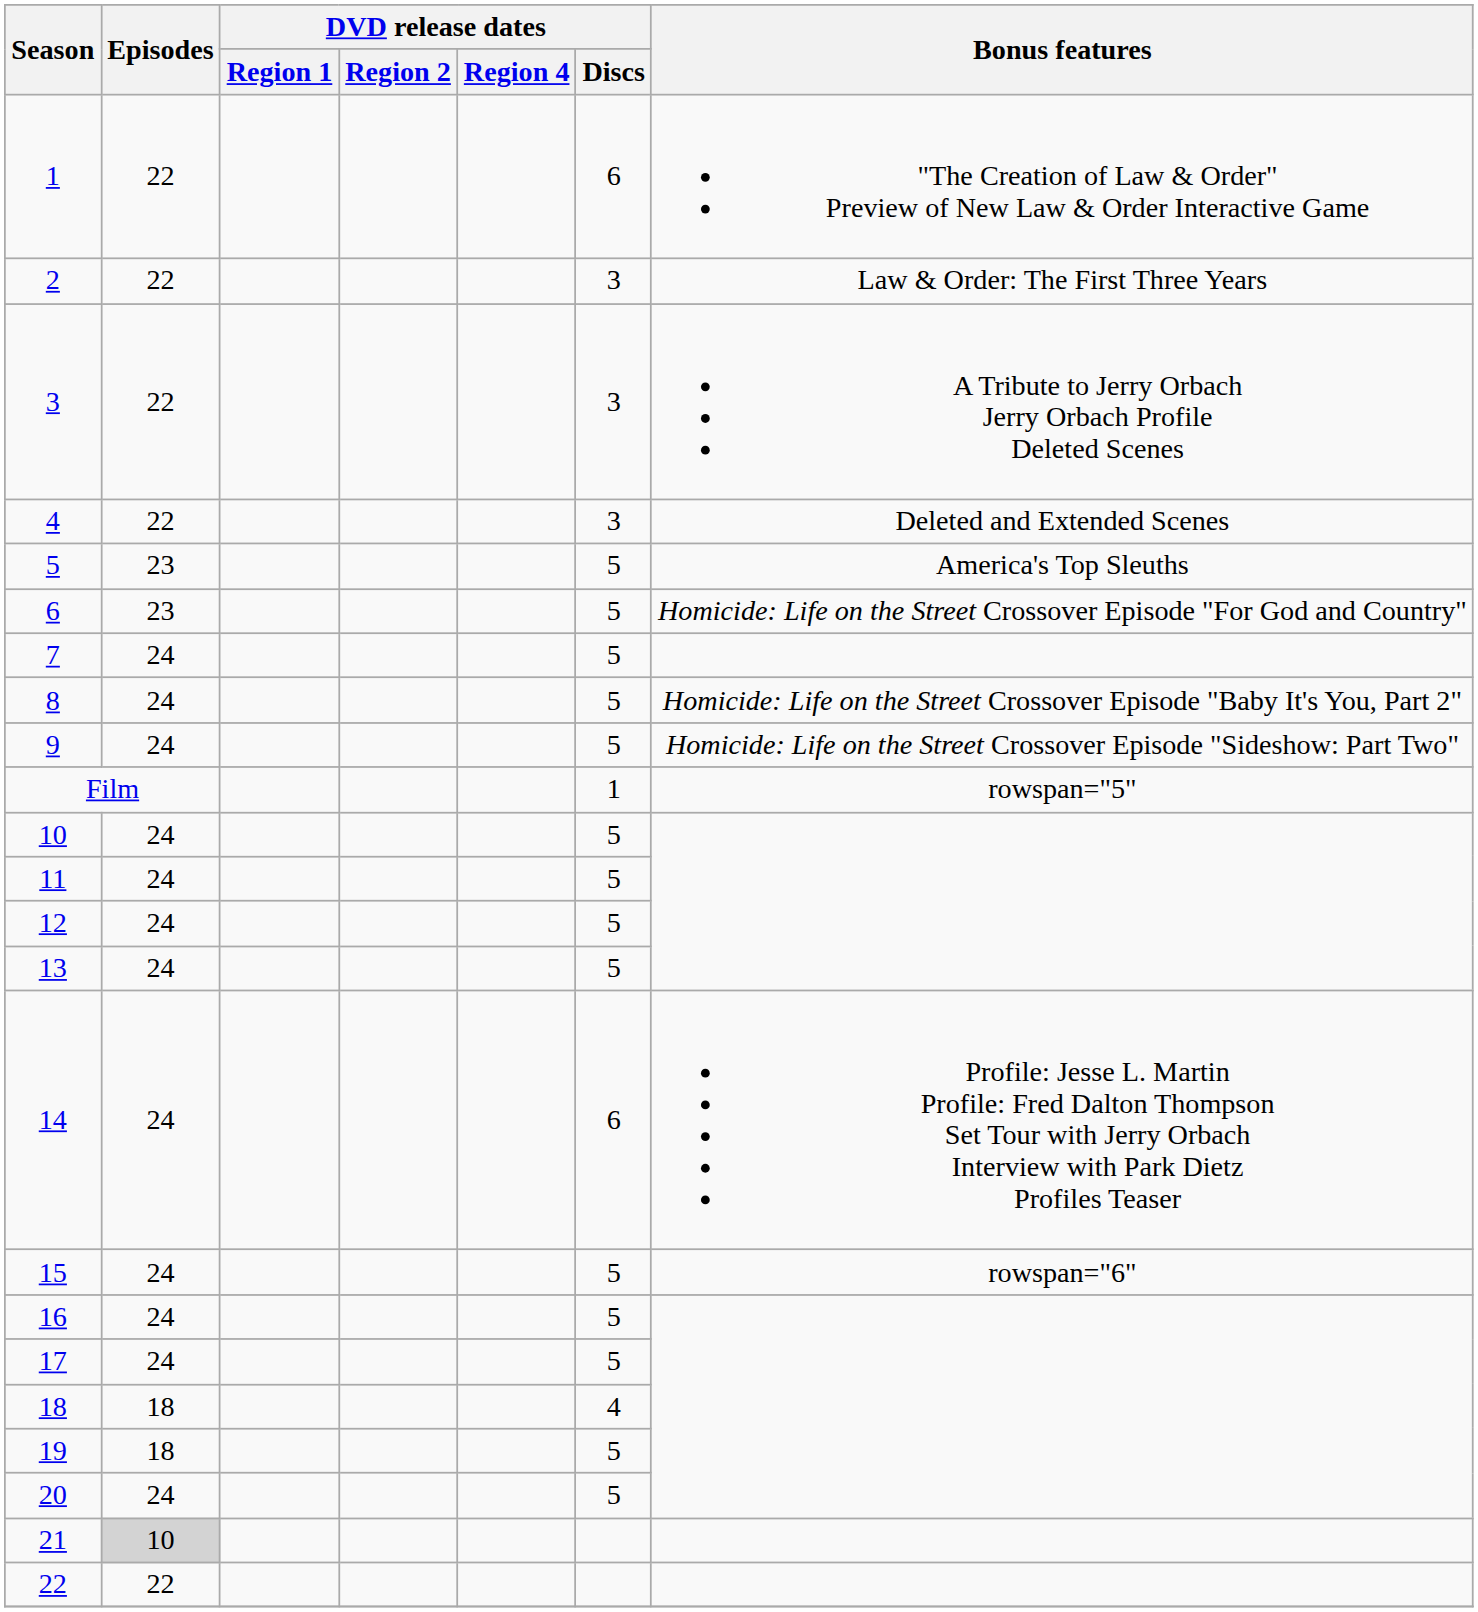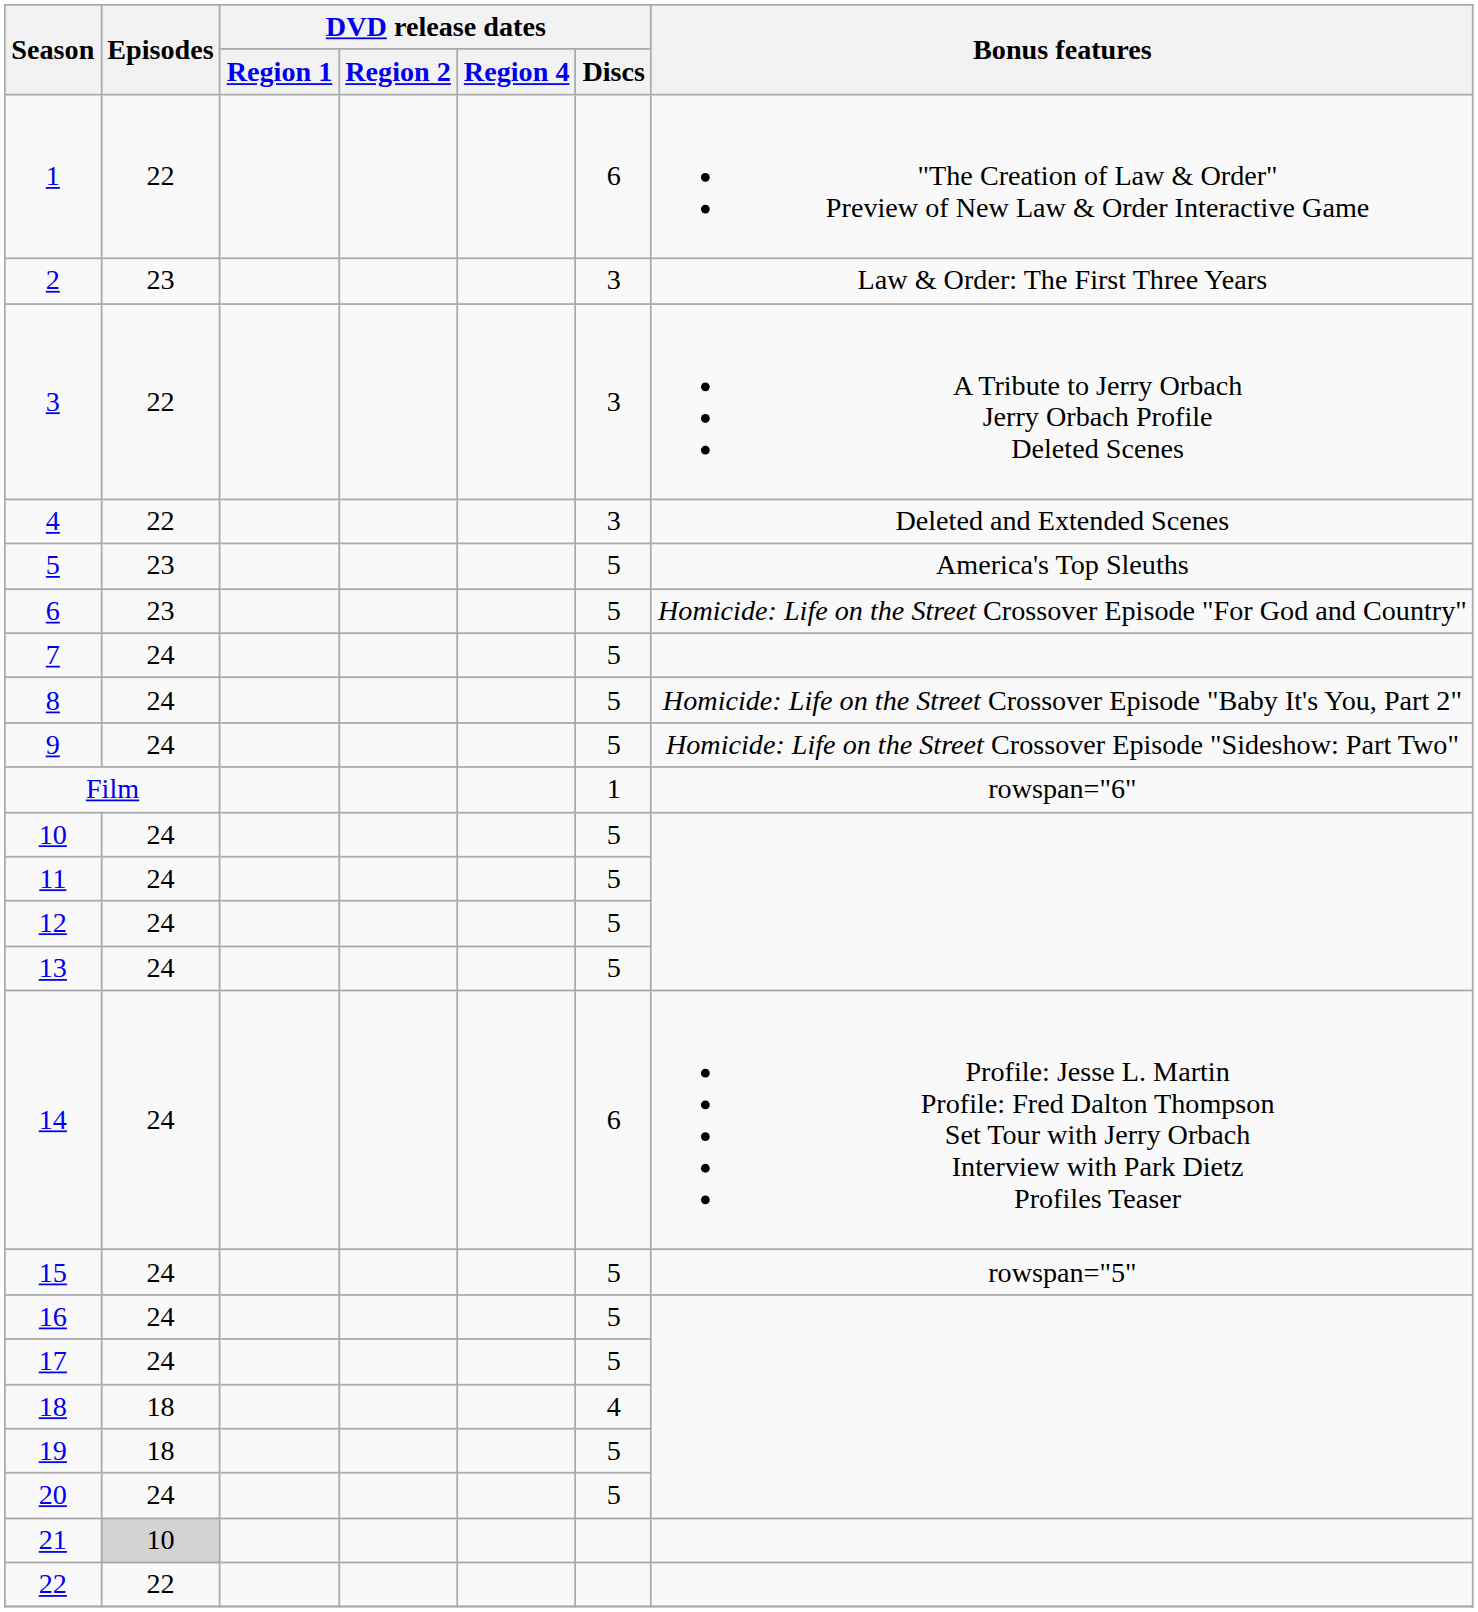(161, 280) 22 -> (161, 280) 23
(1062, 789) rowspan="5" -> (1062, 789) rowspan="6"
(1062, 1271) rowspan="6" -> (1062, 1271) rowspan="5"
